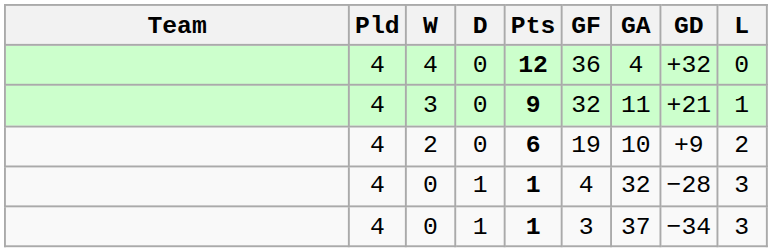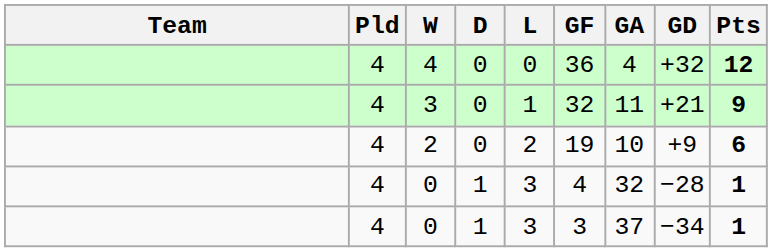columns swapped: (742, 25) <-> (533, 25)
